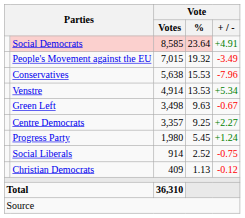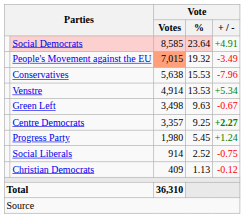(172, 59) no background -> (172, 59) lightsalmon background
(226, 122) normal -> (226, 122) bold
